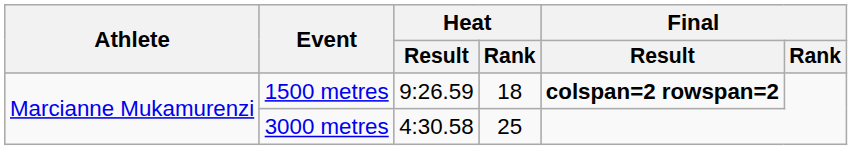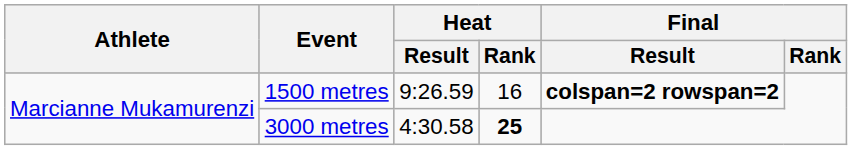(510, 91) 18 -> (510, 91) 16
(510, 127) normal -> (510, 127) bold
